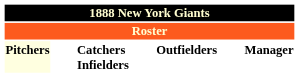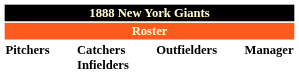(28, 49) lightyellow background -> (28, 49) no background
